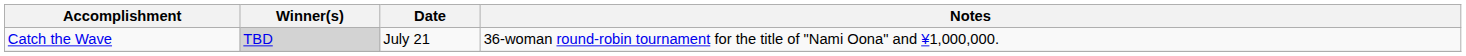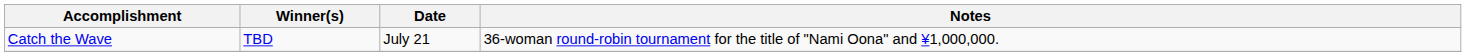(258, 39) lightgrey background -> (258, 39) no background
